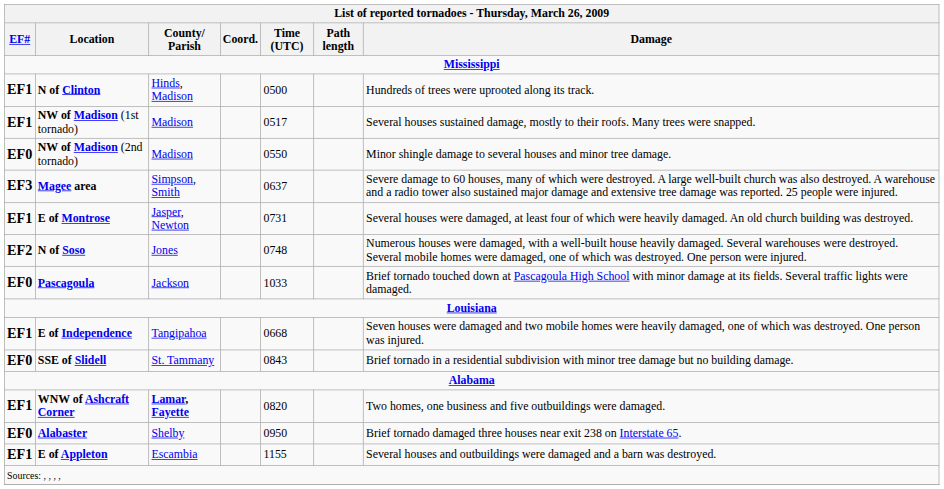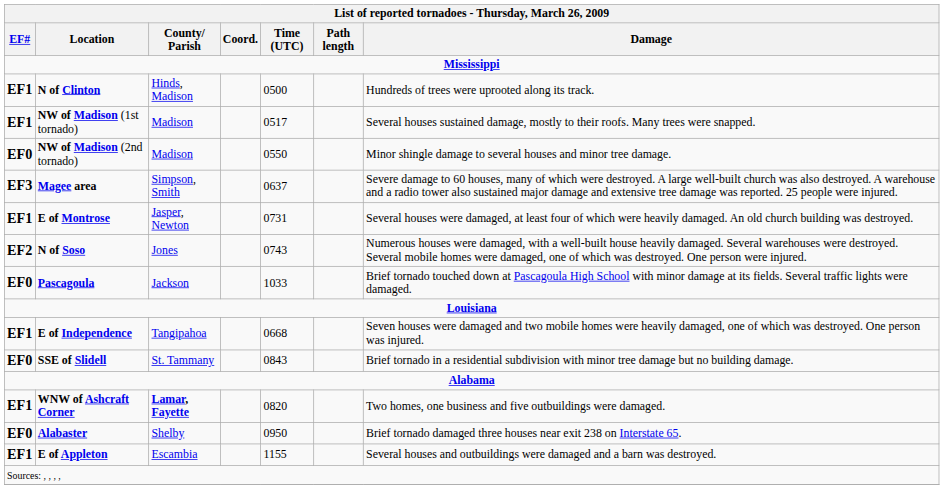(275, 250) 0748 -> (275, 250) 0743
